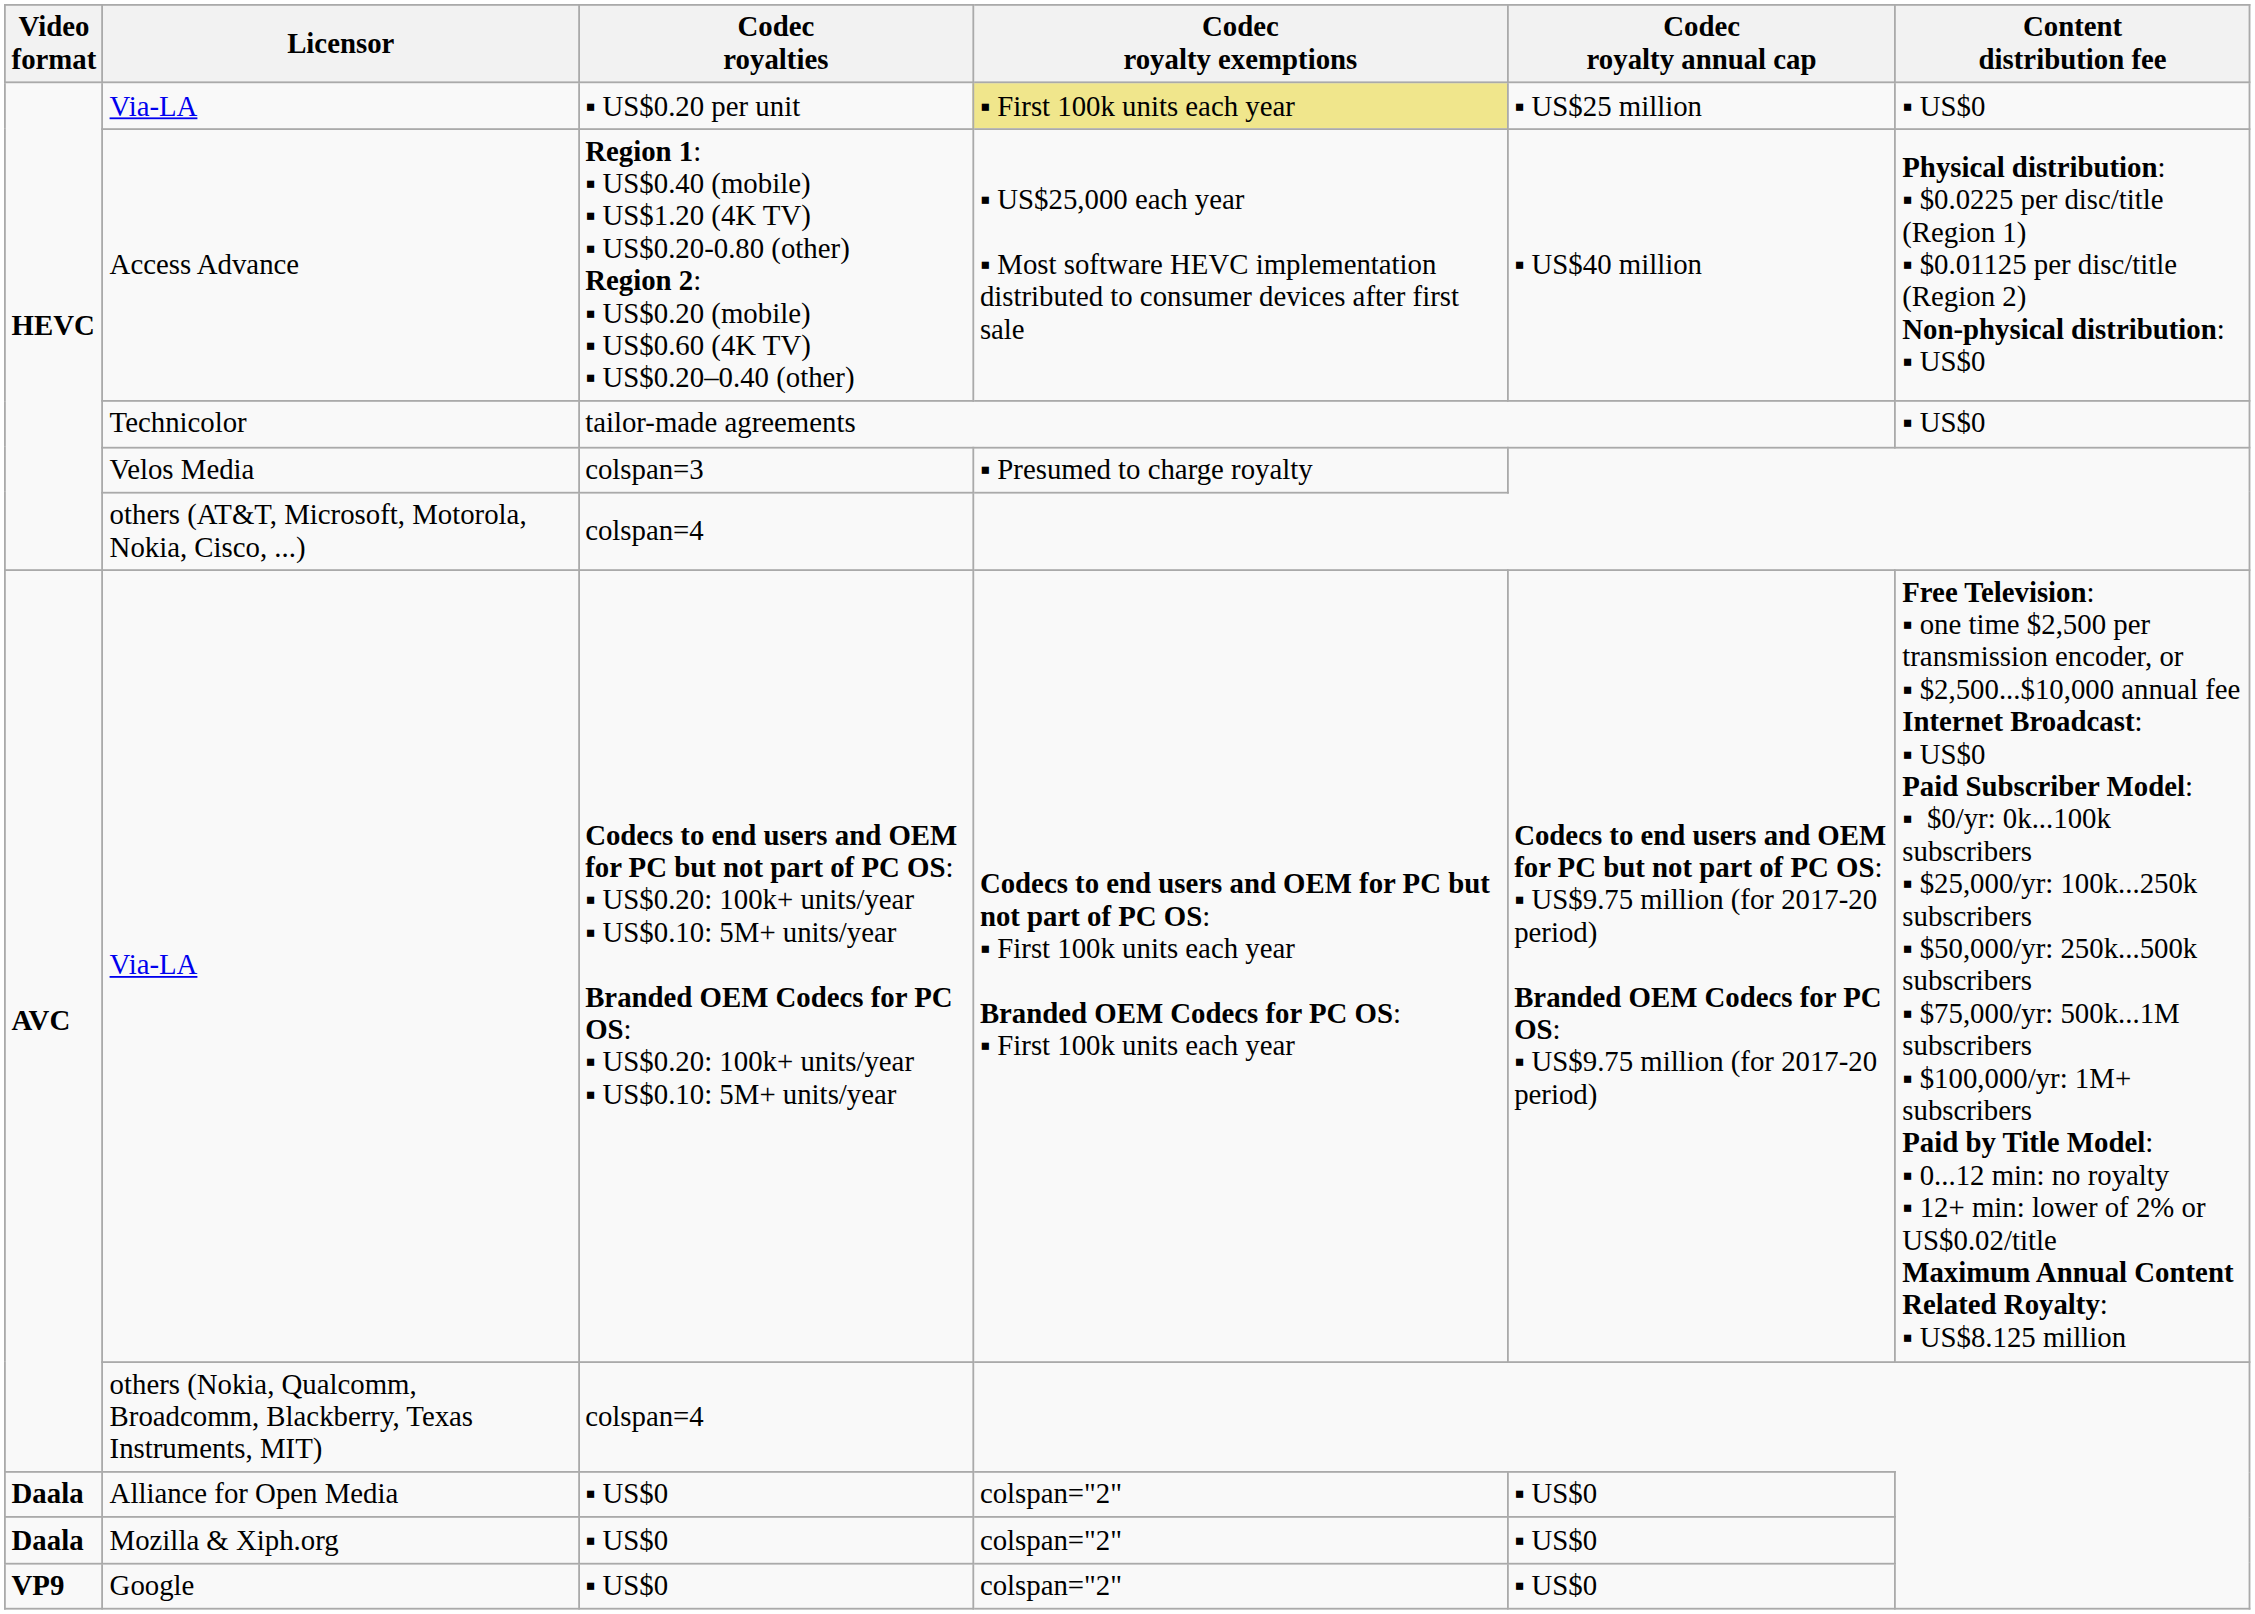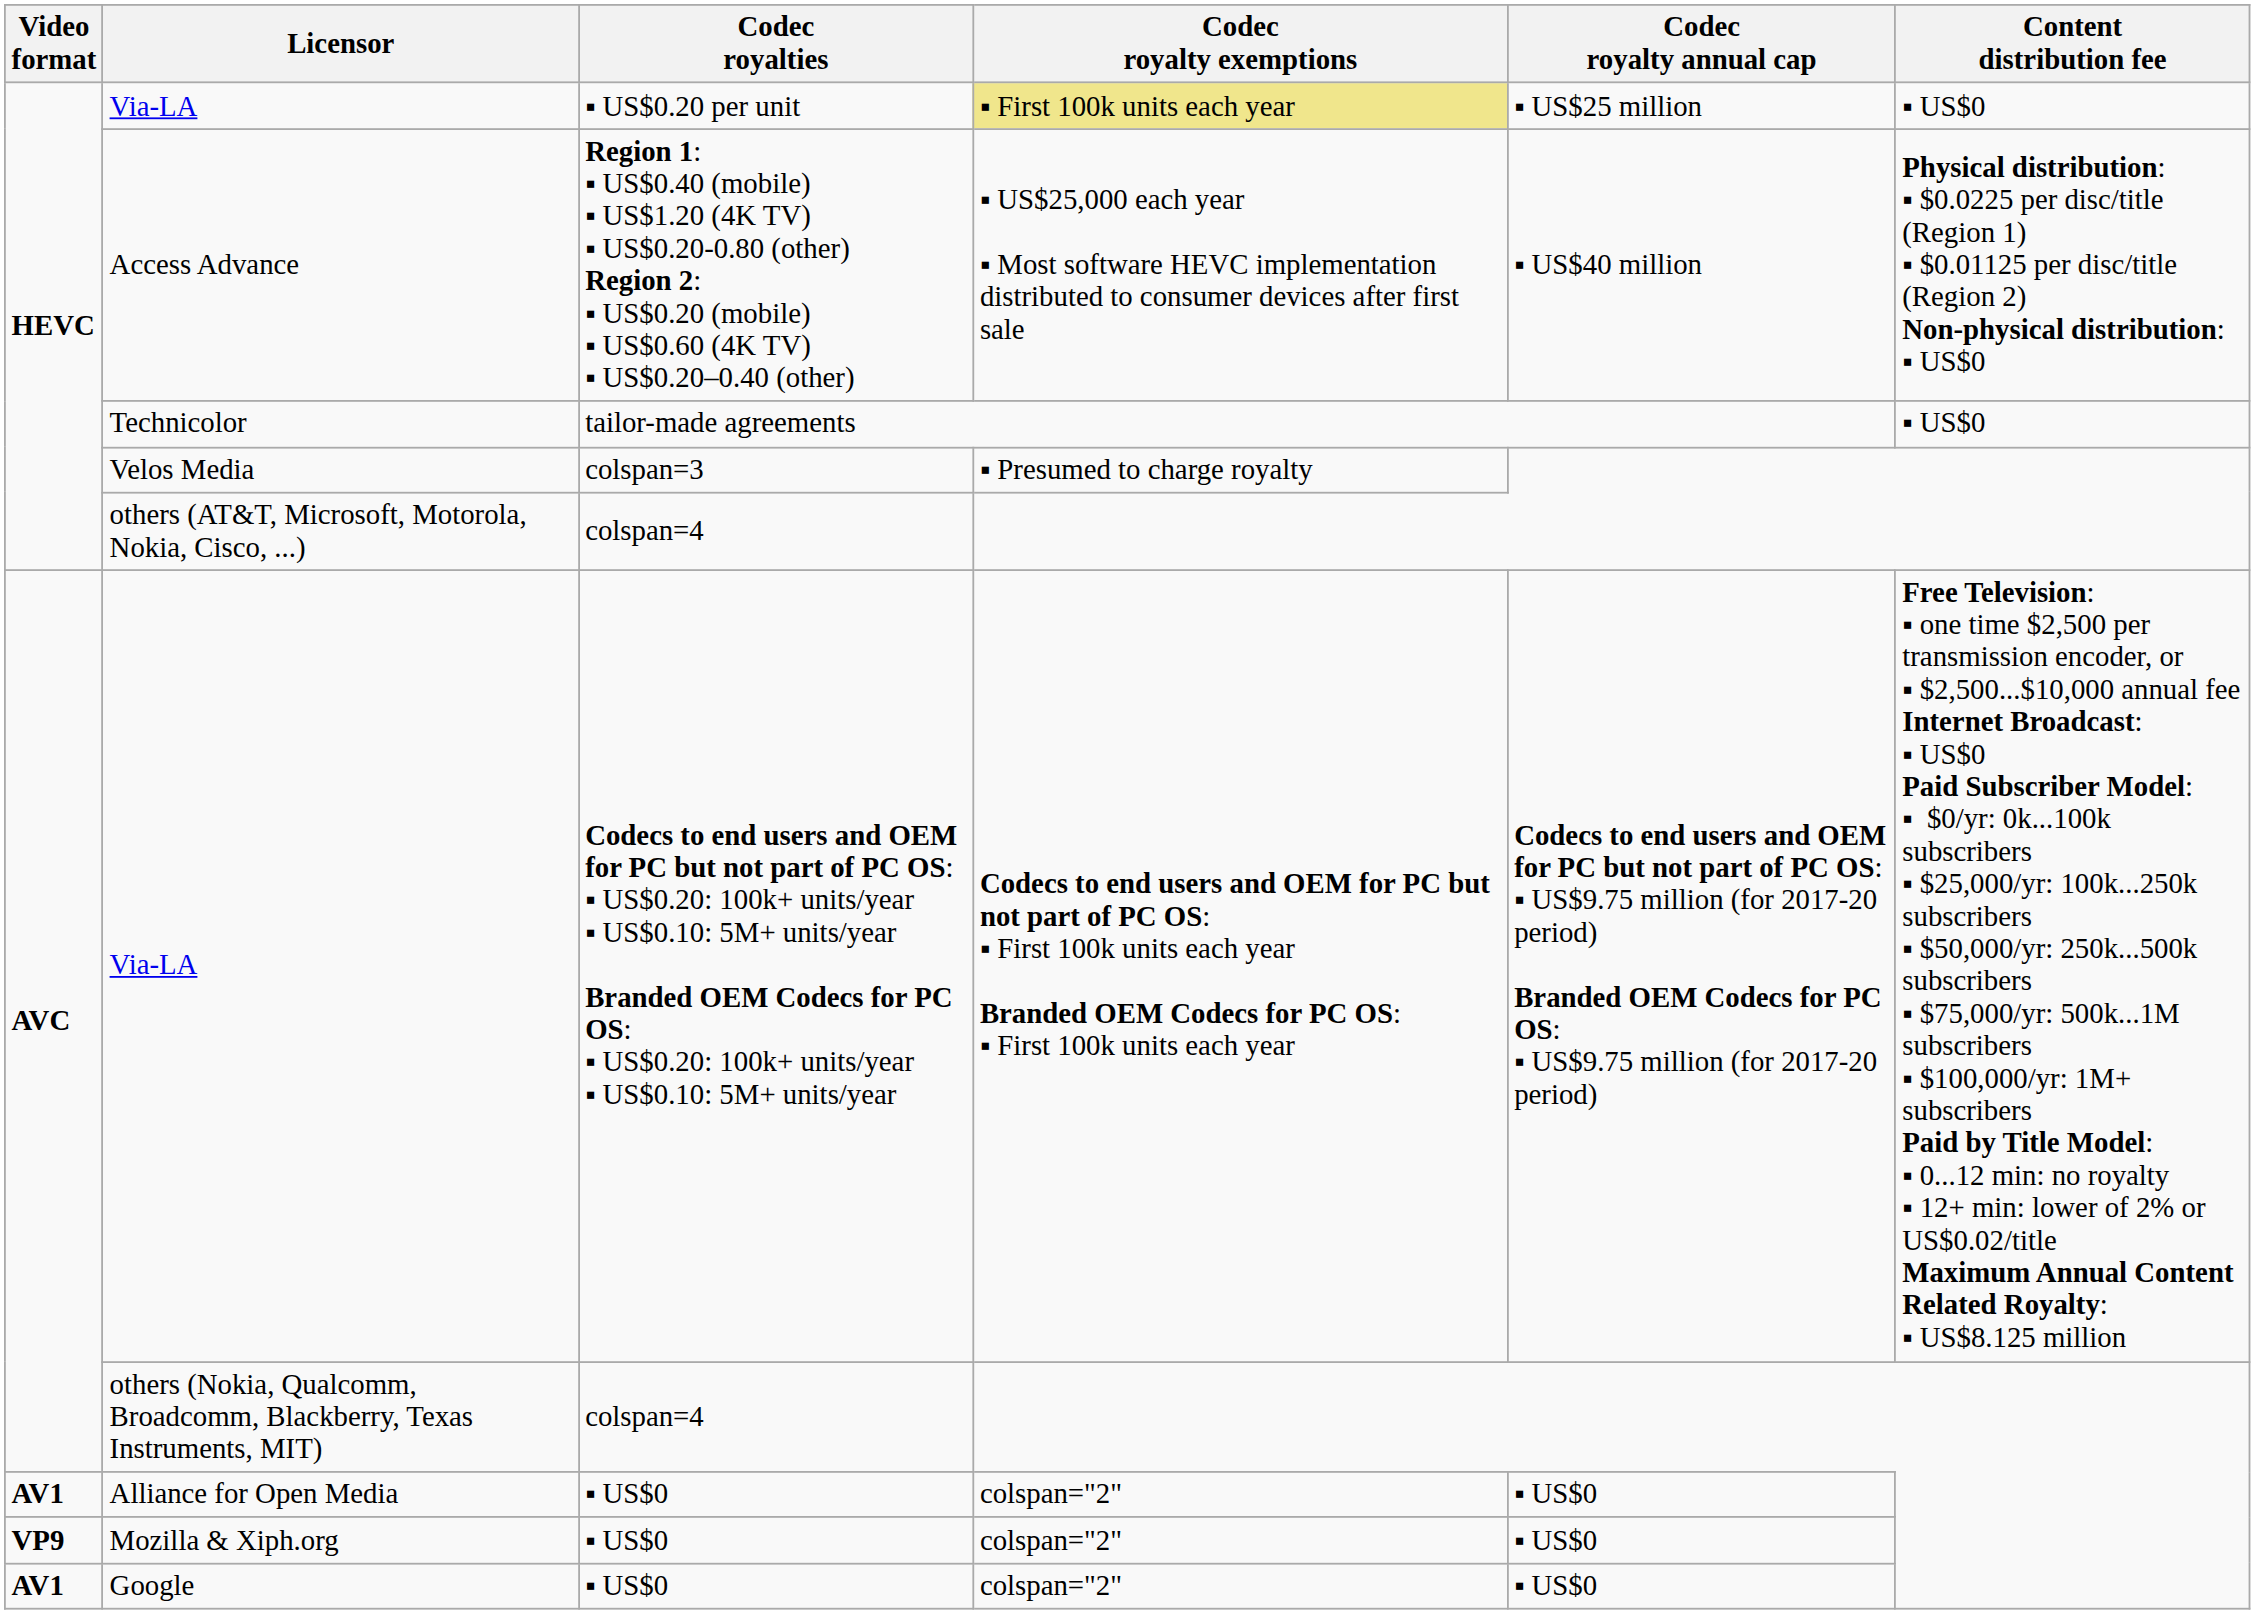(48, 1494) Daala -> (38, 1494) AV1
(48, 1540) Daala -> (38, 1540) VP9
(38, 1585) VP9 -> (38, 1585) AV1
